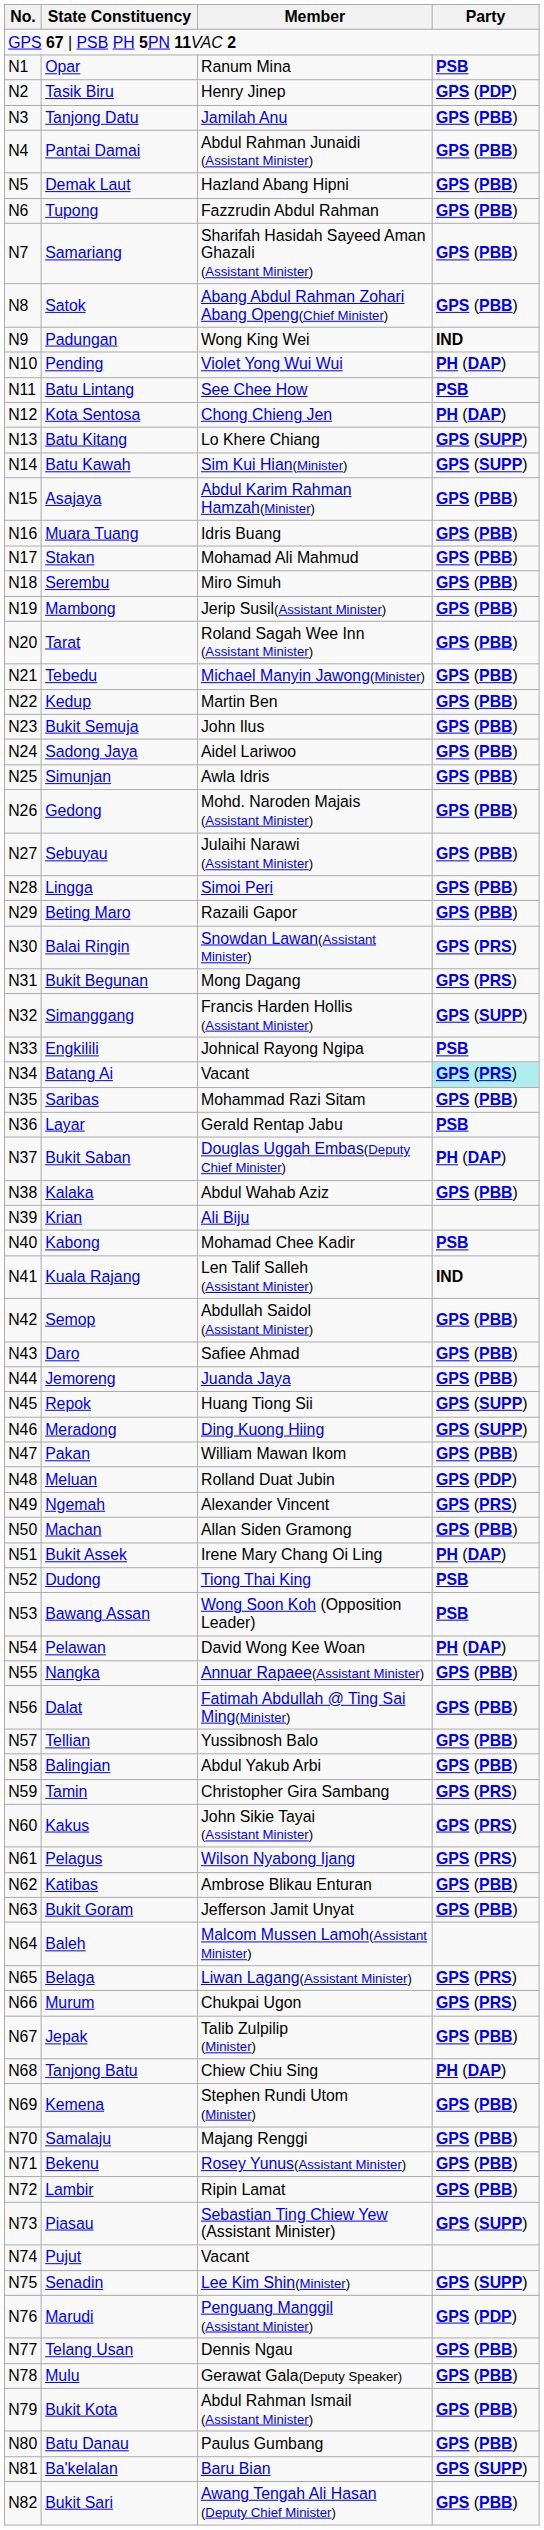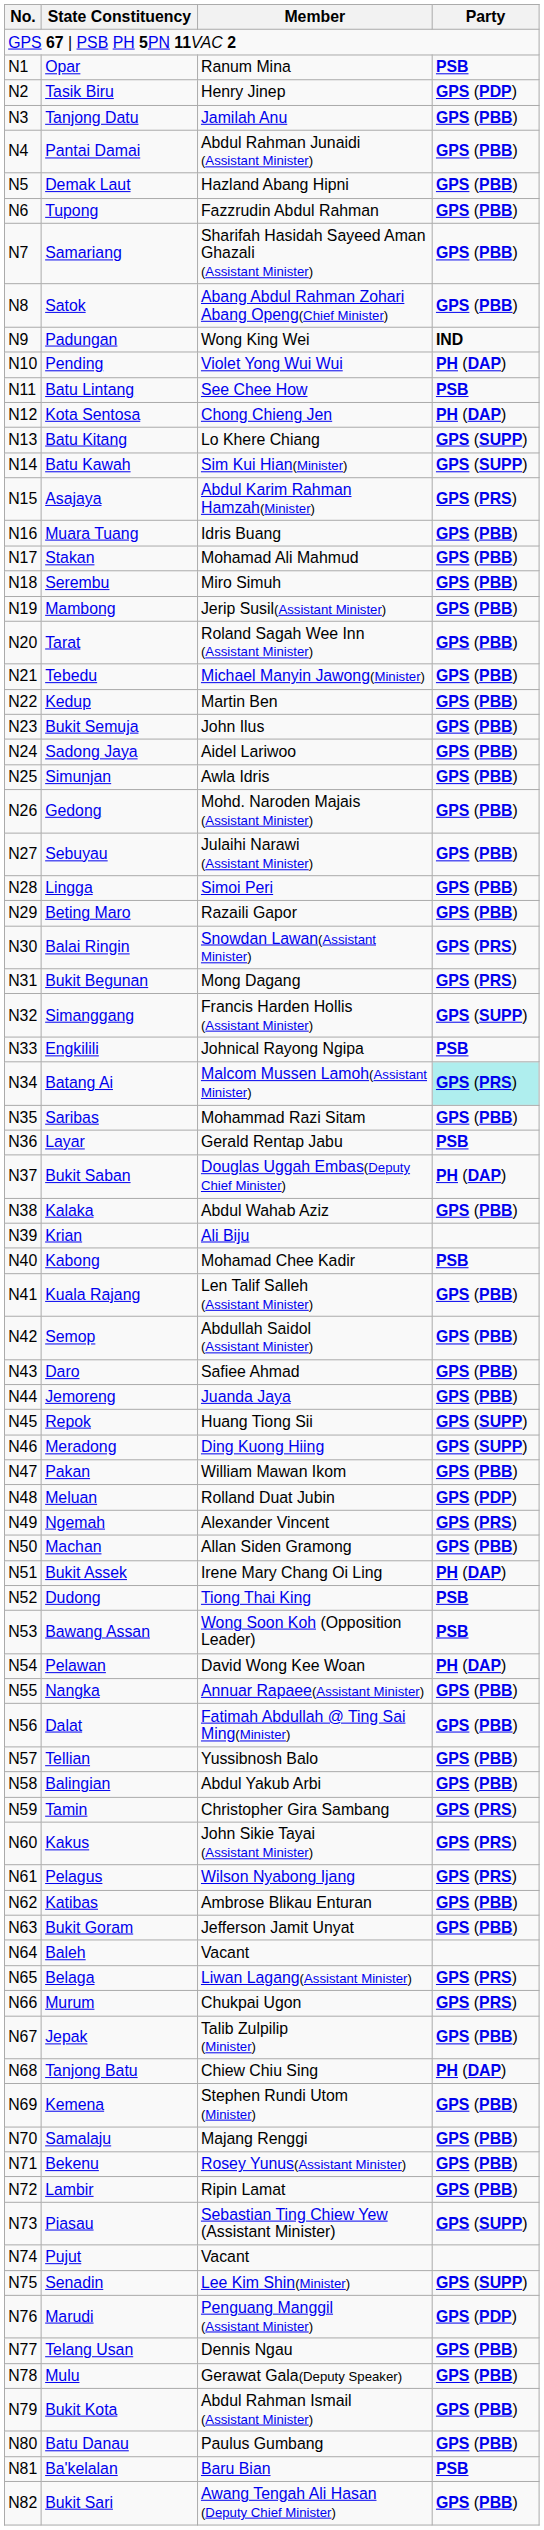(477, 499) GPS (PBB) -> (476, 499) GPS (PRS)
(225, 1074) Vacant -> (314, 1083) Malcom Mussen Lamoh(Assistant Minister)
(450, 1277) IND -> (477, 1294) GPS (PBB)
(314, 1943) Malcom Mussen Lamoh(Assistant Minister) -> (225, 1952) Vacant
(482, 2469) GPS (SUPP) -> (452, 2469) PSB
